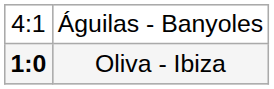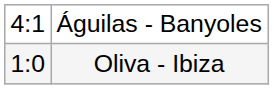(28, 63) bold -> (28, 63) normal
